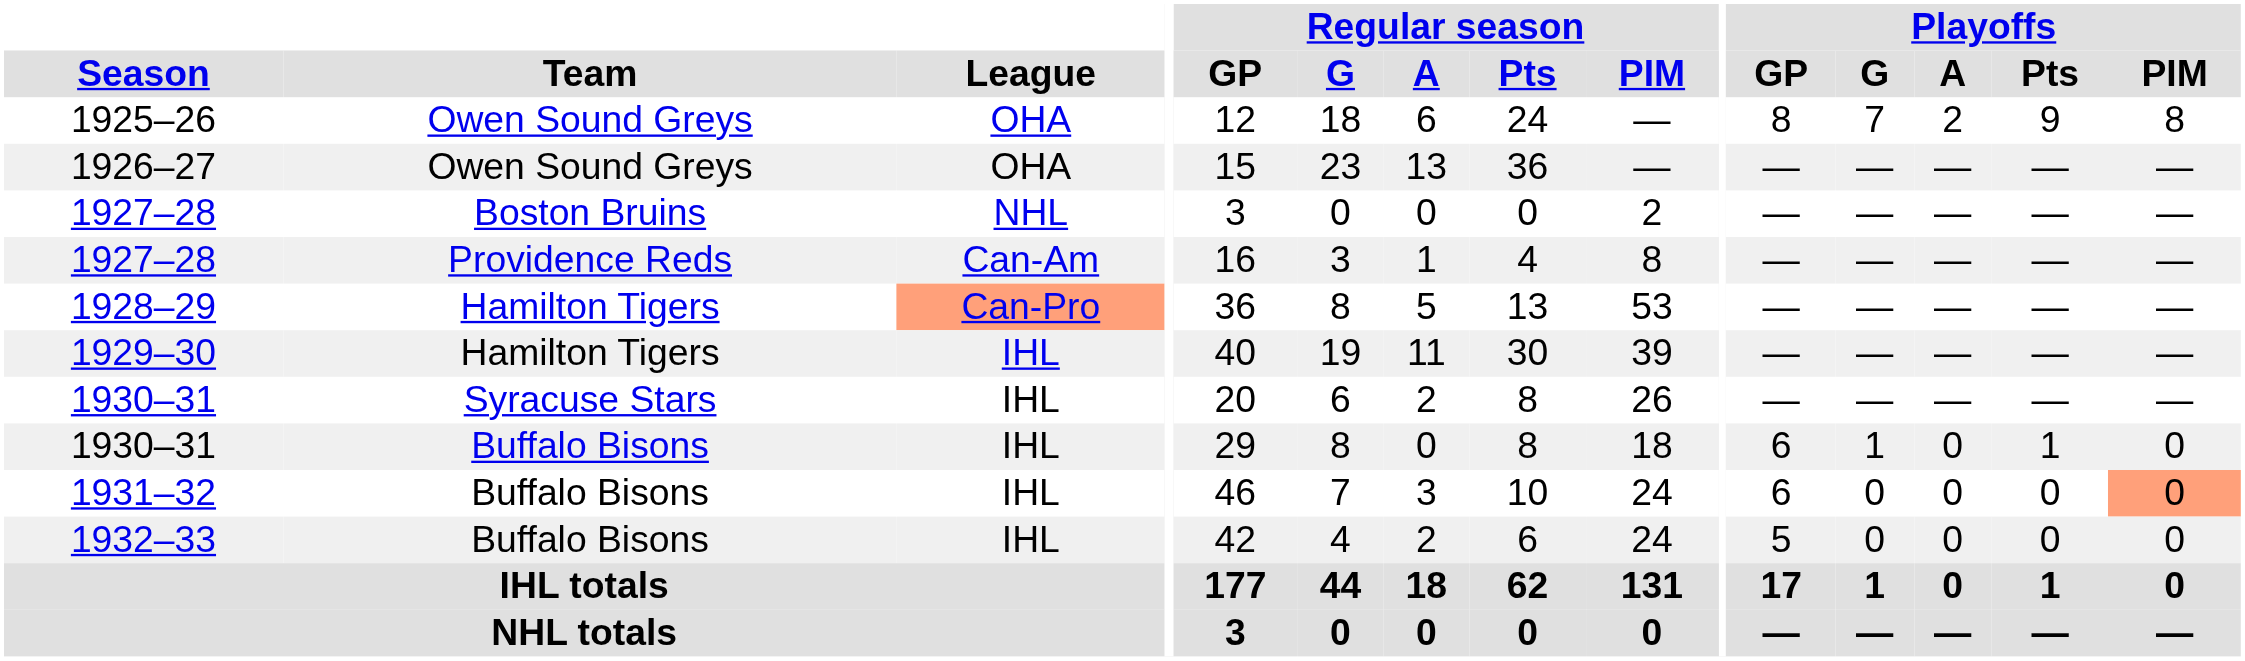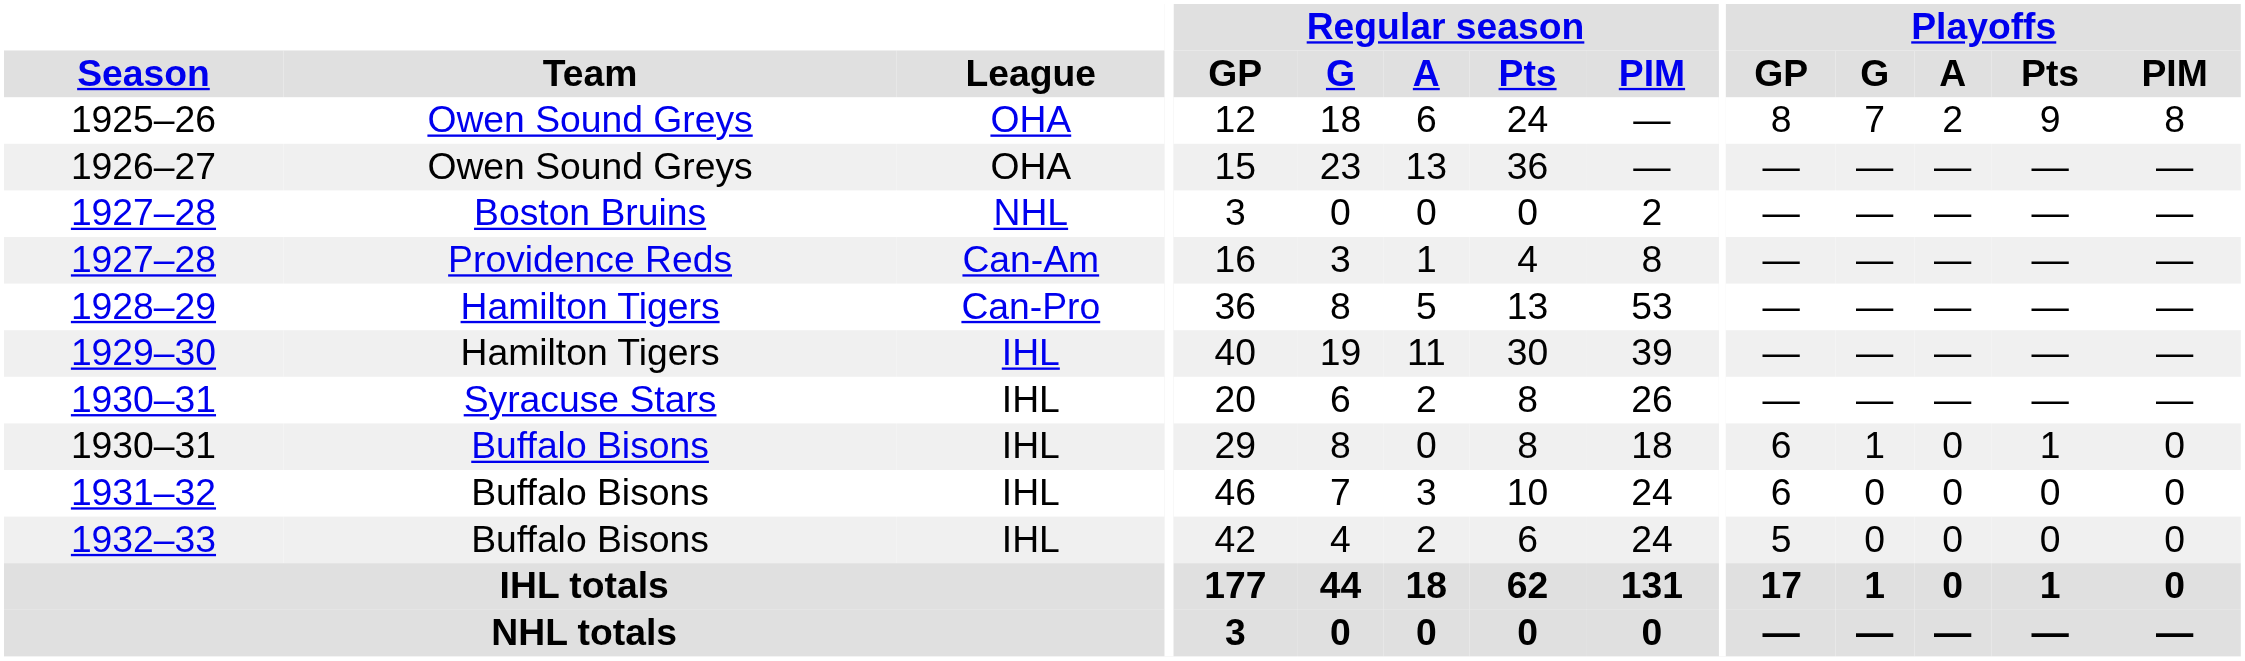(1031, 306) lightsalmon background -> (1031, 306) no background
(2175, 492) lightsalmon background -> (2175, 492) no background
